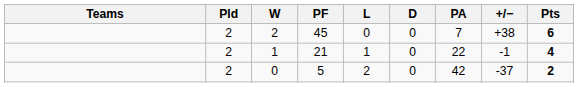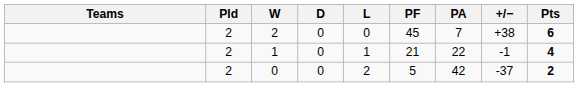columns swapped: (413, 14) <-> (321, 14)
